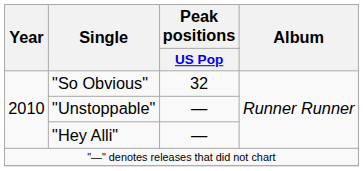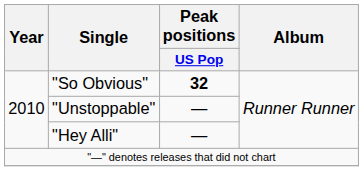(199, 83) normal -> (199, 83) bold
